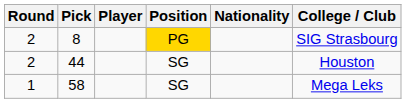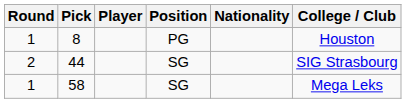(31, 39) 2 -> (31, 39) 1
(178, 39) gold background -> (178, 39) no background
(347, 39) SIG Strasbourg -> (347, 39) Houston
(347, 62) Houston -> (347, 62) SIG Strasbourg
